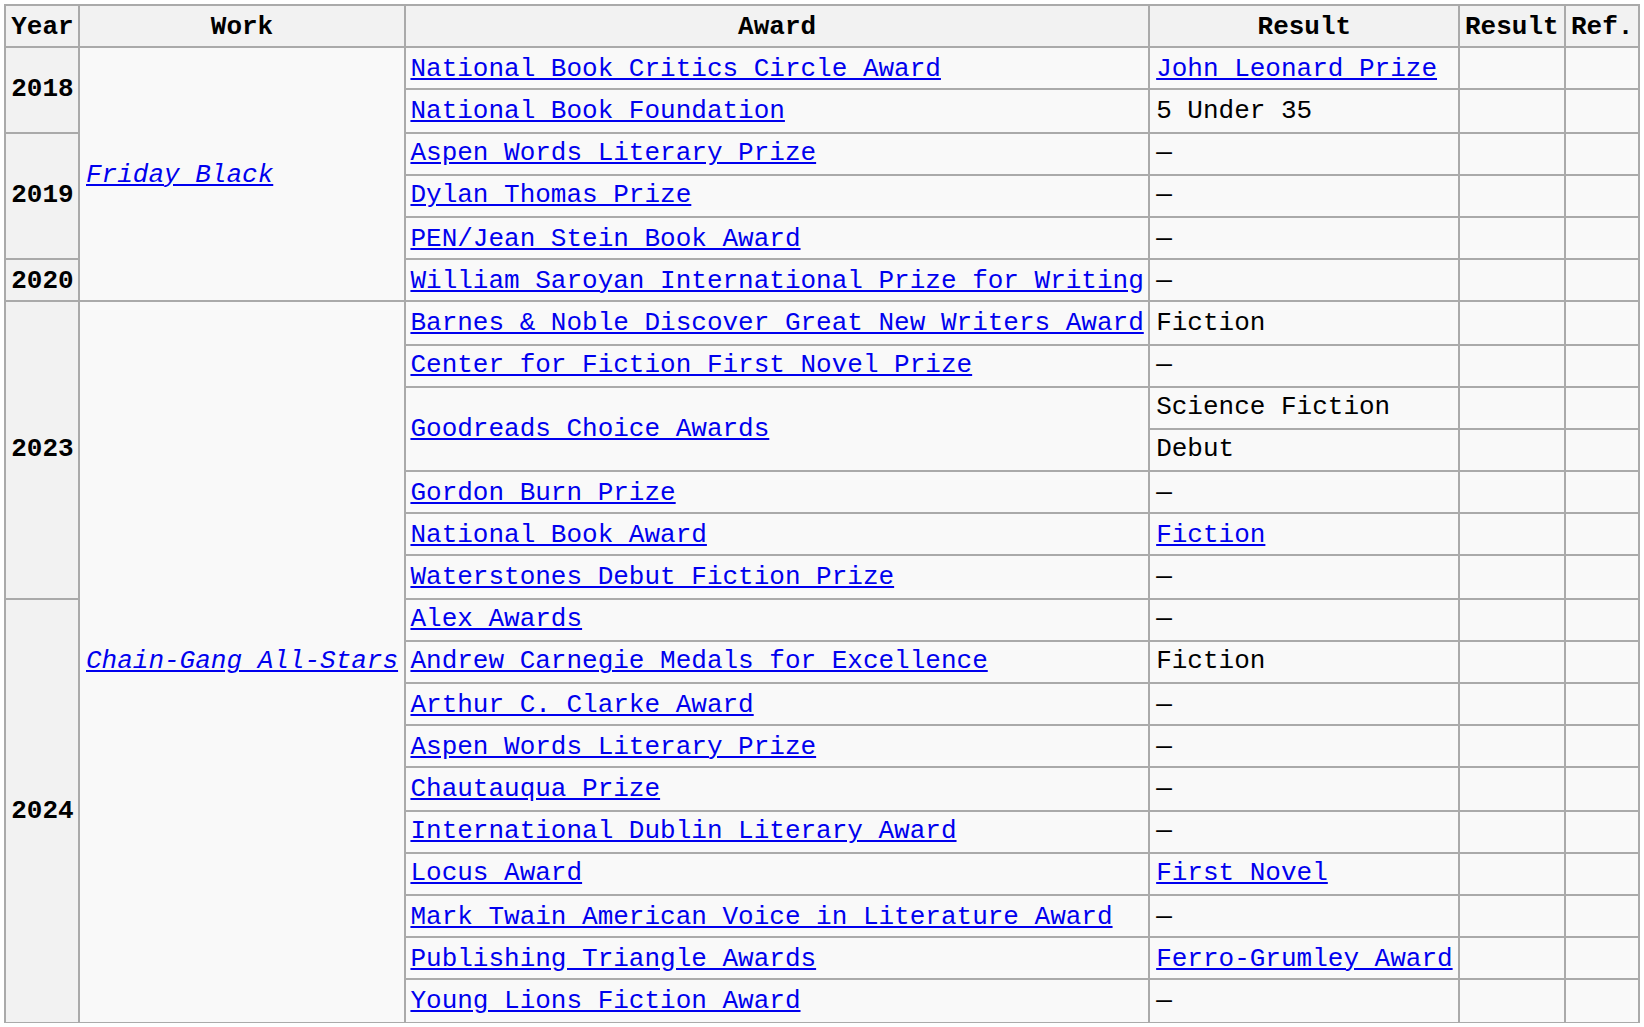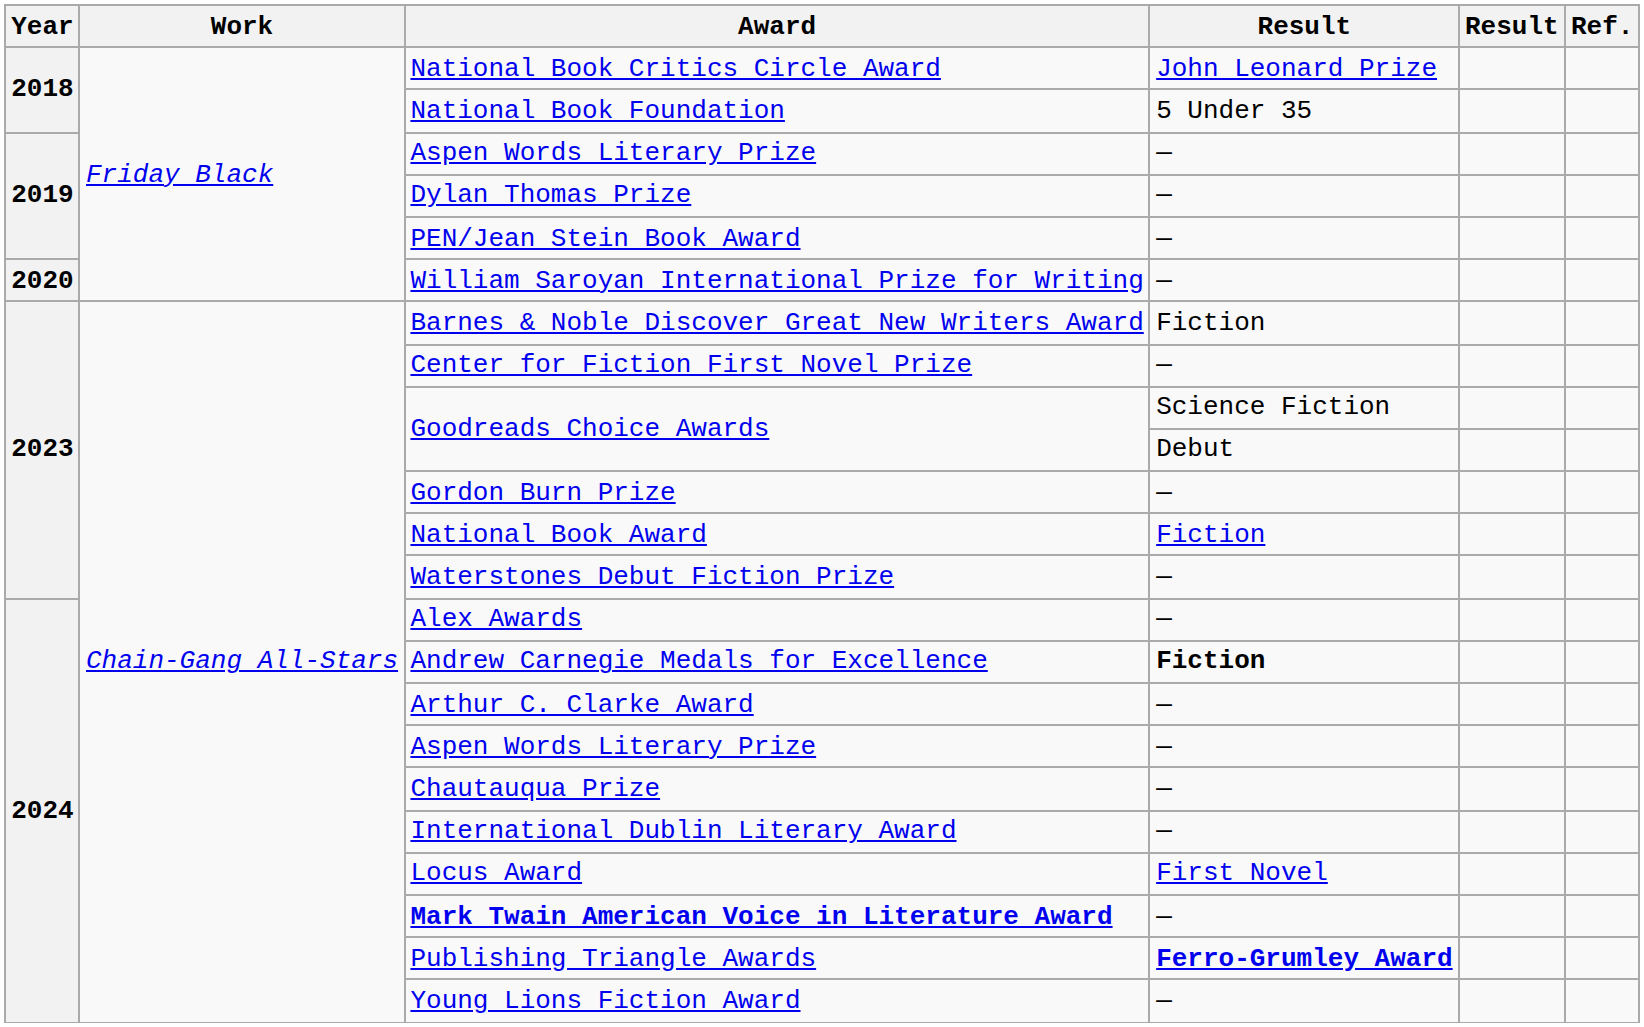(1211, 662) normal -> (1211, 662) bold
(762, 916) normal -> (762, 916) bold
(1304, 958) normal -> (1304, 958) bold
